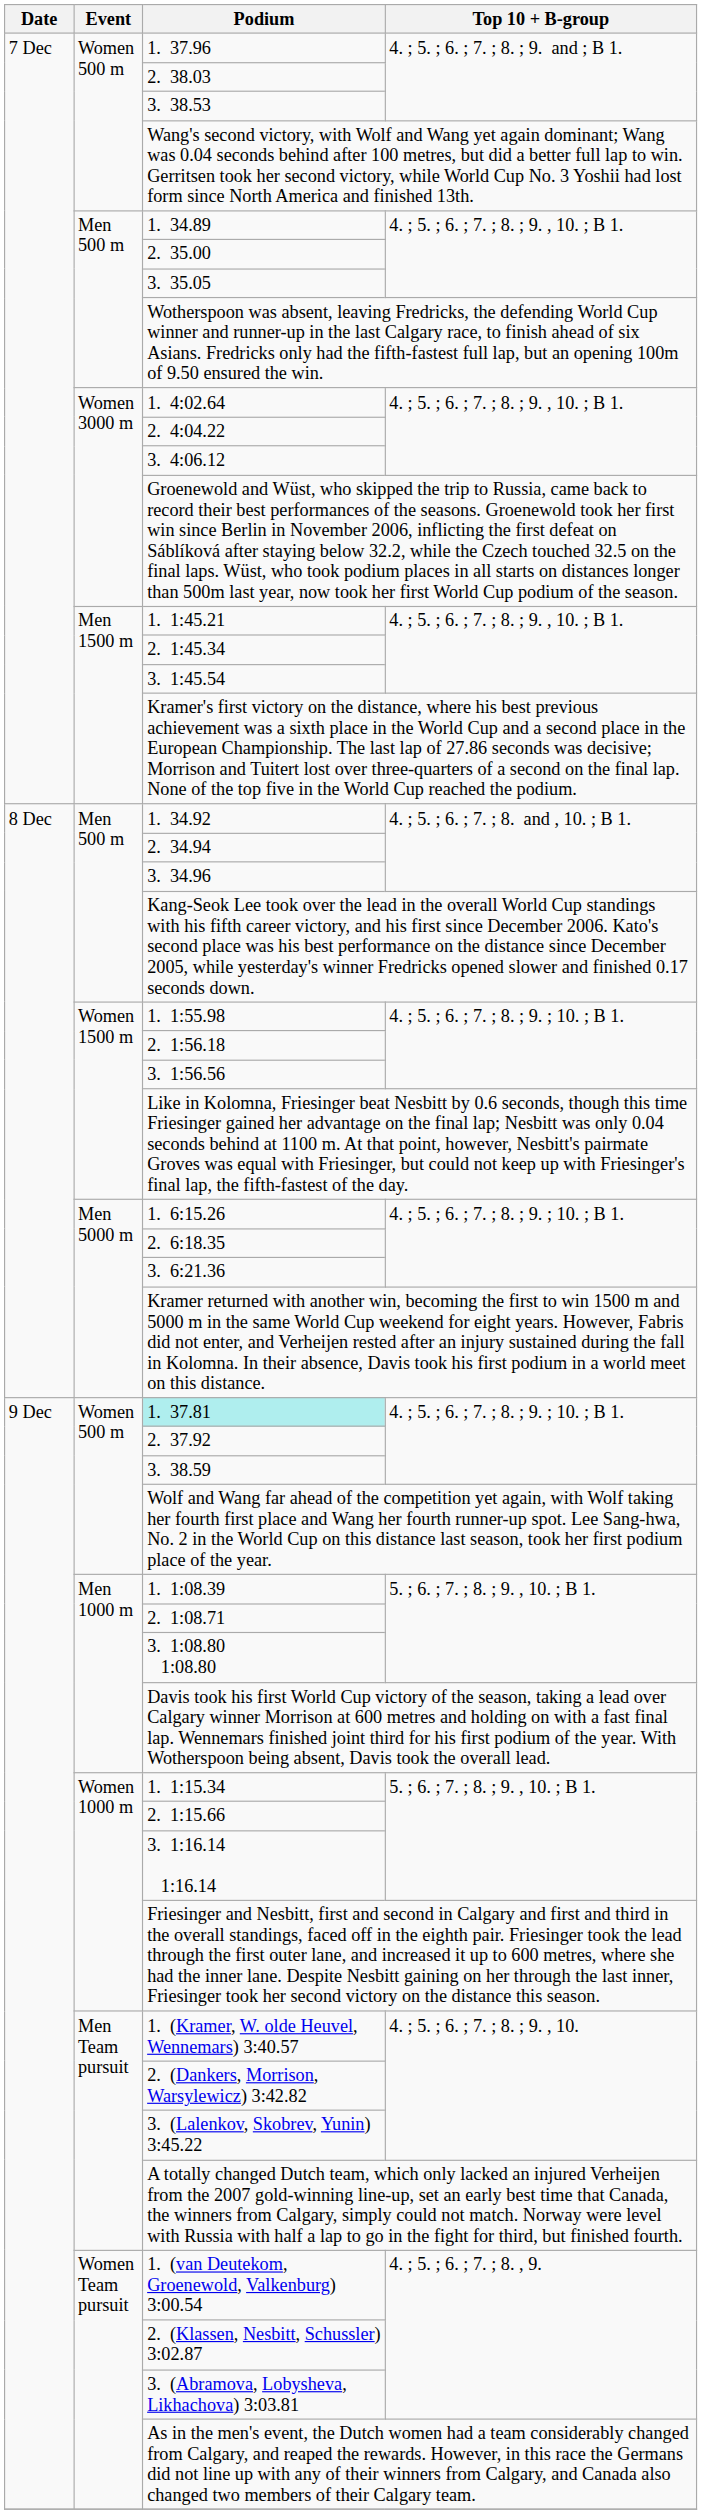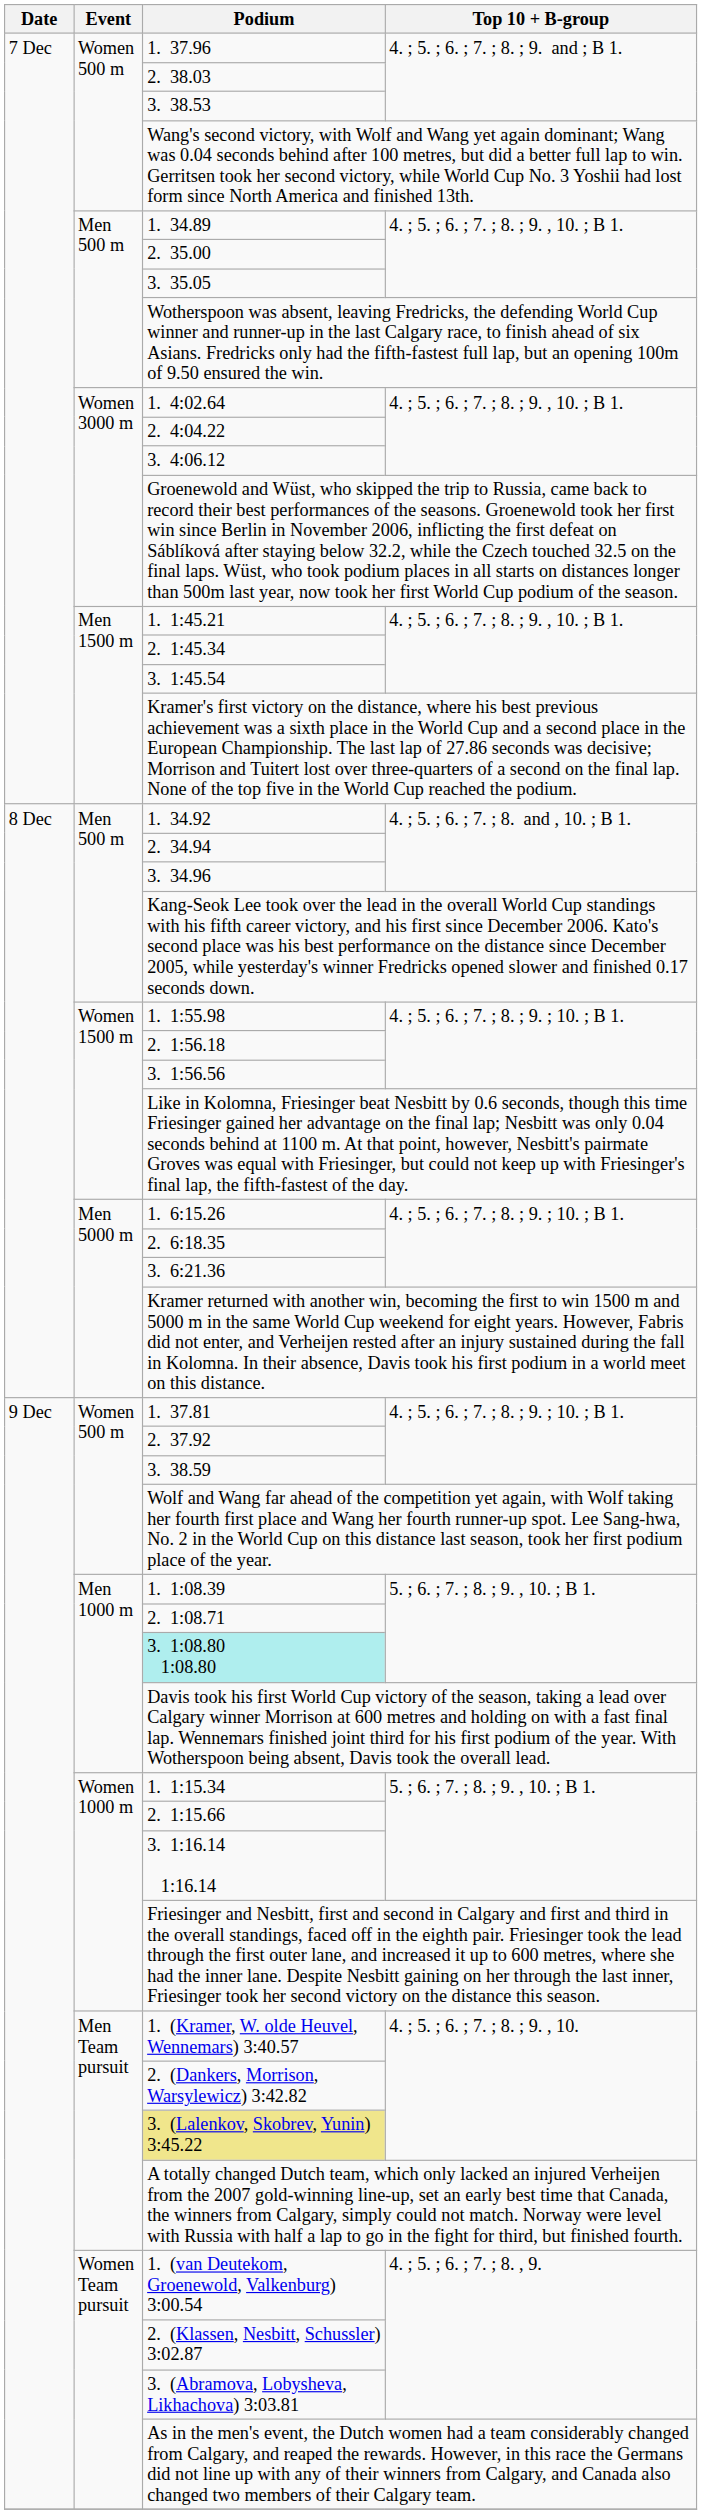(179, 1411) paleturquoise background -> (179, 1411) no background
(186, 1657) no background -> (186, 1657) paleturquoise background
(259, 2134) no background -> (259, 2134) khaki background
